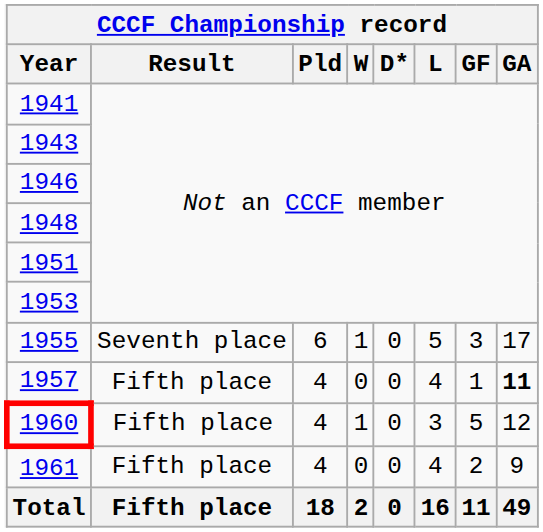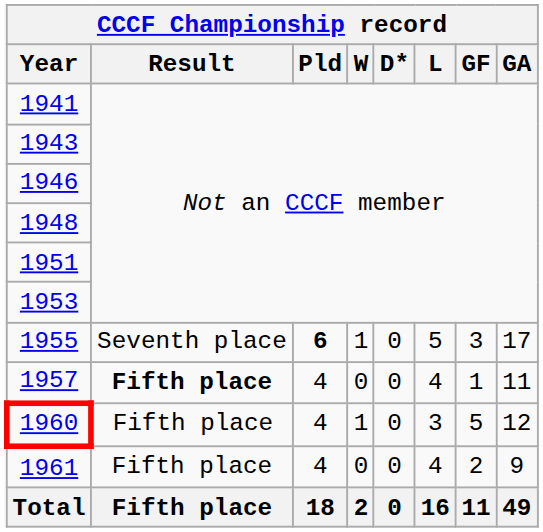(320, 342) normal -> (320, 342) bold
(192, 382) normal -> (192, 382) bold
(517, 382) bold -> (517, 382) normal
